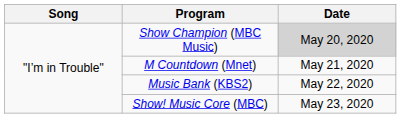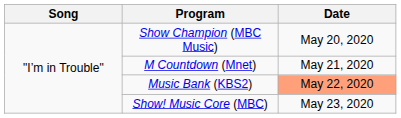(337, 39) lightgrey background -> (337, 39) no background
(337, 84) no background -> (337, 84) lightsalmon background
